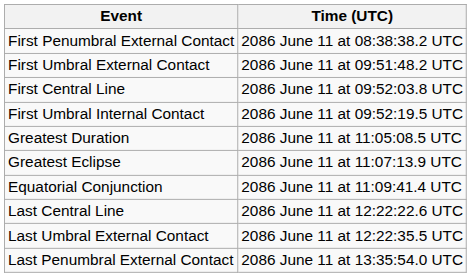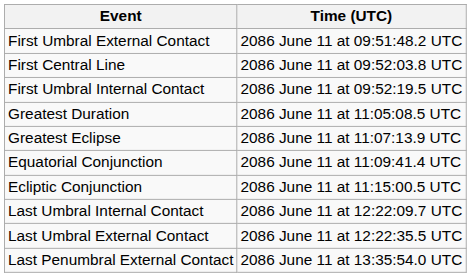- row: (121, 41)
+ row: (75, 187)
+ row: (106, 211)
- row: (66, 211)
